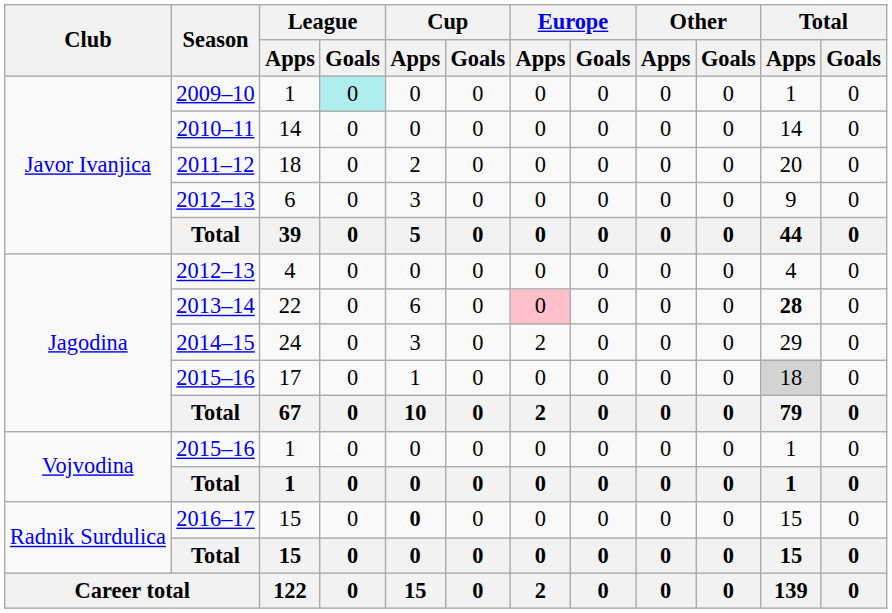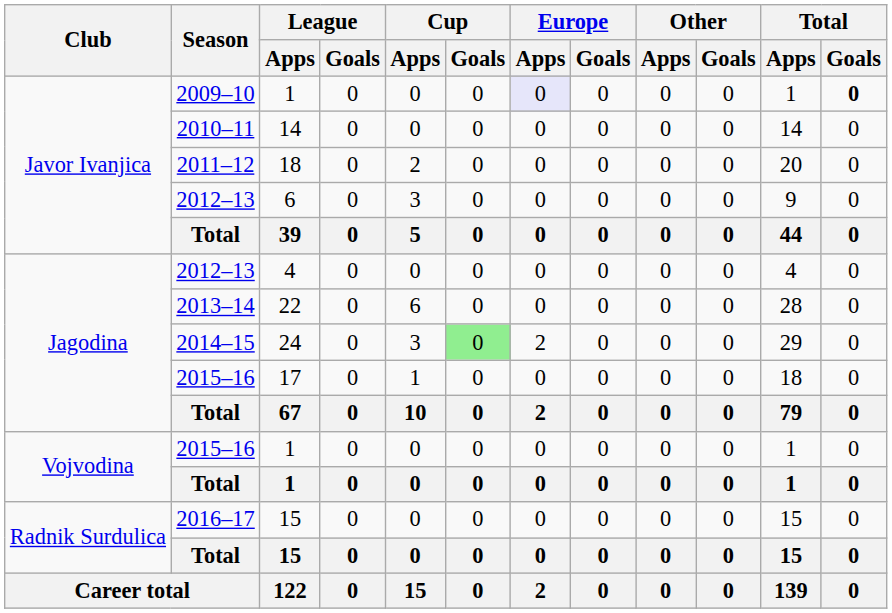(353, 93) paleturquoise background -> (353, 93) no background
(540, 93) no background -> (540, 93) lavender background
(854, 93) normal -> (854, 93) bold
(540, 306) pink background -> (540, 306) no background
(791, 306) bold -> (791, 306) normal
(478, 341) no background -> (478, 341) lightgreen background
(791, 377) lightgrey background -> (791, 377) no background
(415, 519) bold -> (415, 519) normal
